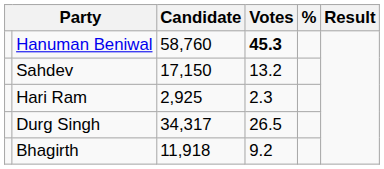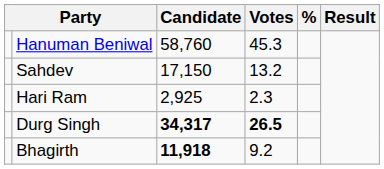(266, 44) bold -> (266, 44) normal
(186, 124) normal -> (186, 124) bold
(266, 124) normal -> (266, 124) bold
(185, 151) normal -> (185, 151) bold
